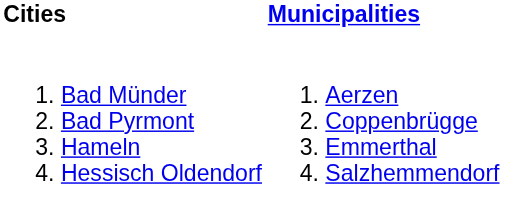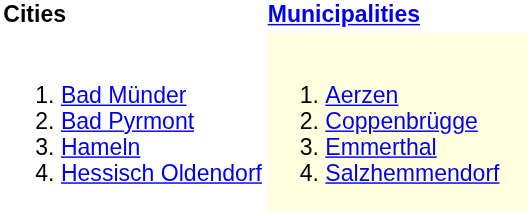(397, 135) no background -> (397, 135) lightyellow background
